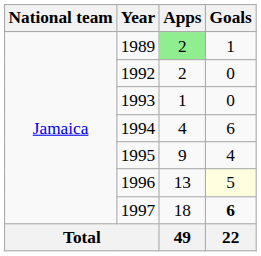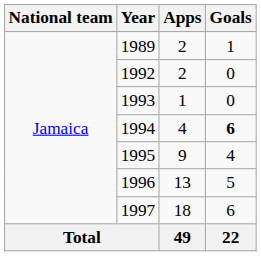(182, 45) lightgreen background -> (182, 45) no background
(231, 127) normal -> (231, 127) bold
(231, 182) lightyellow background -> (231, 182) no background
(231, 210) bold -> (231, 210) normal
